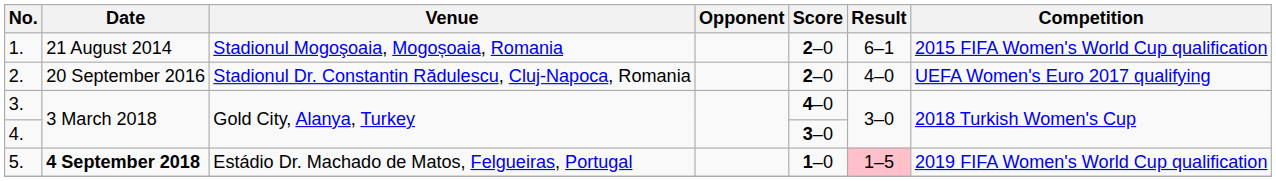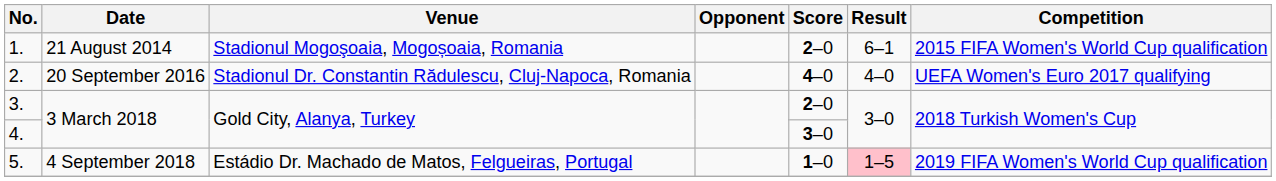(818, 76) 2–0 -> (818, 76) 4–0
(818, 104) 4–0 -> (818, 104) 2–0
(123, 162) bold -> (121, 162) normal
